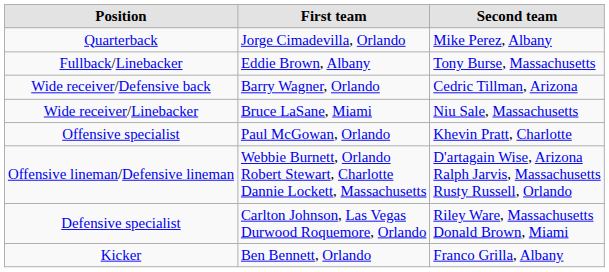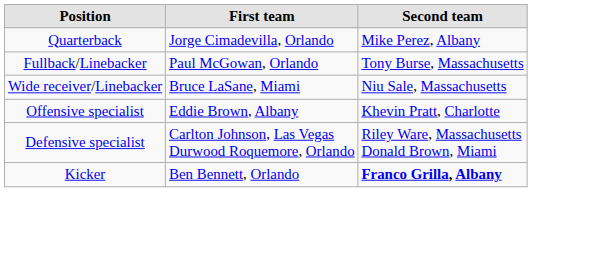(306, 63) Eddie Brown, Albany -> (244, 63) Paul McGowan, Orlando
- row: (121, 87)
(316, 134) Paul McGowan, Orlando -> (234, 110) Eddie Brown, Albany
- row: (121, 174)
(498, 255) normal -> (432, 174) bold
